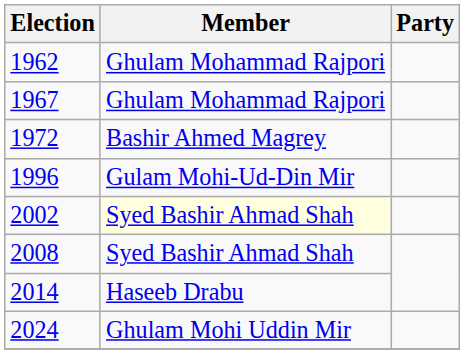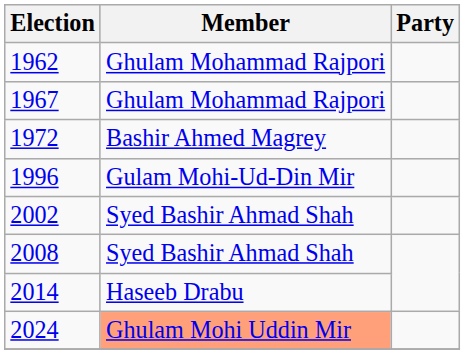(230, 215) lightyellow background -> (230, 215) no background
(228, 330) no background -> (228, 330) lightsalmon background
